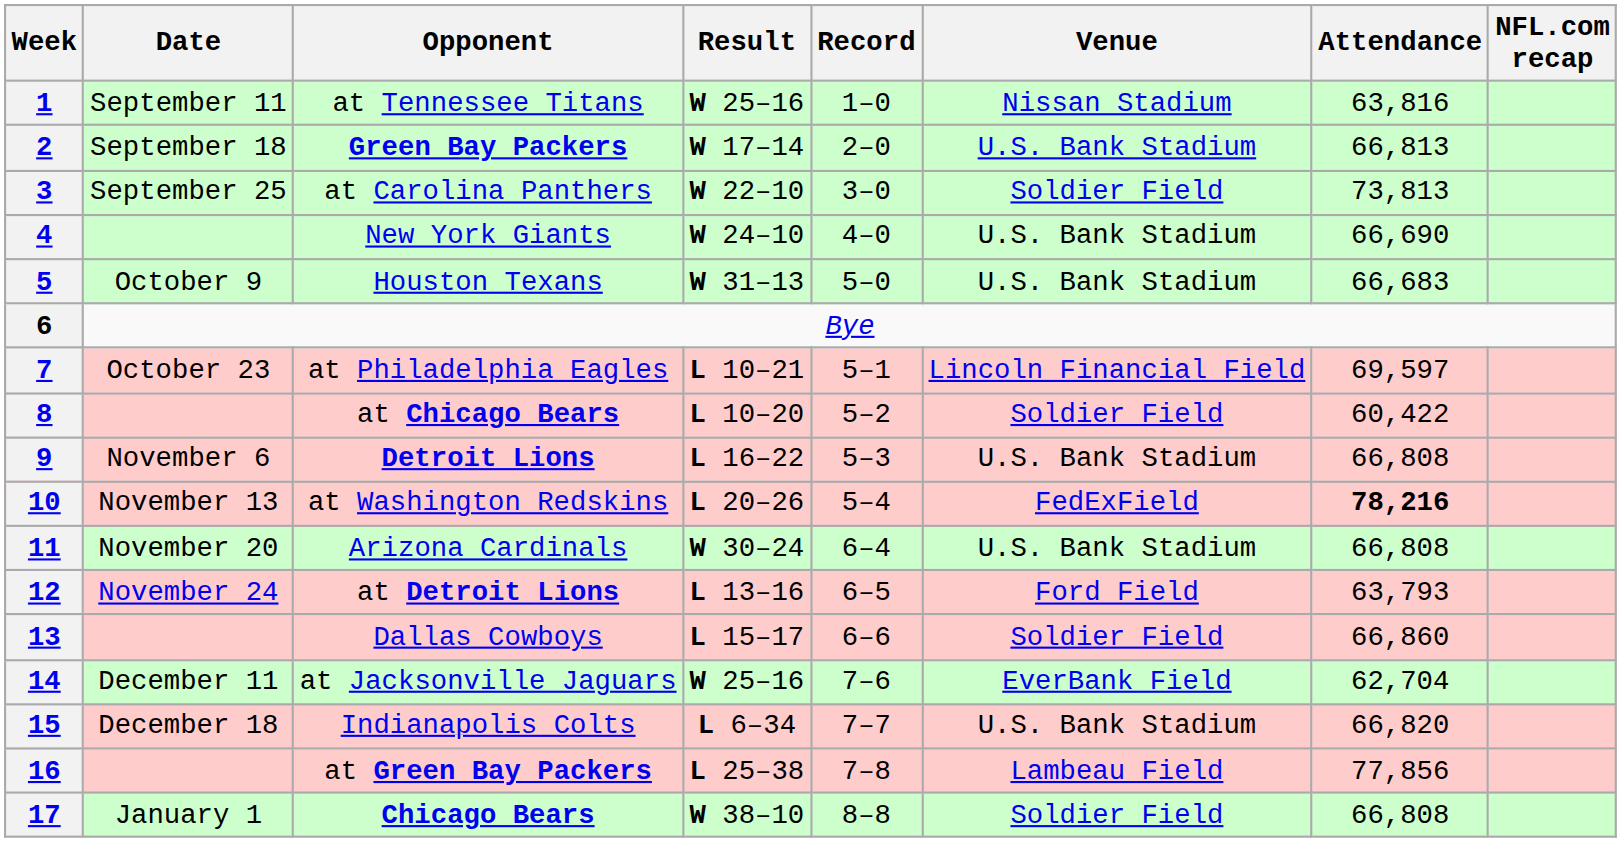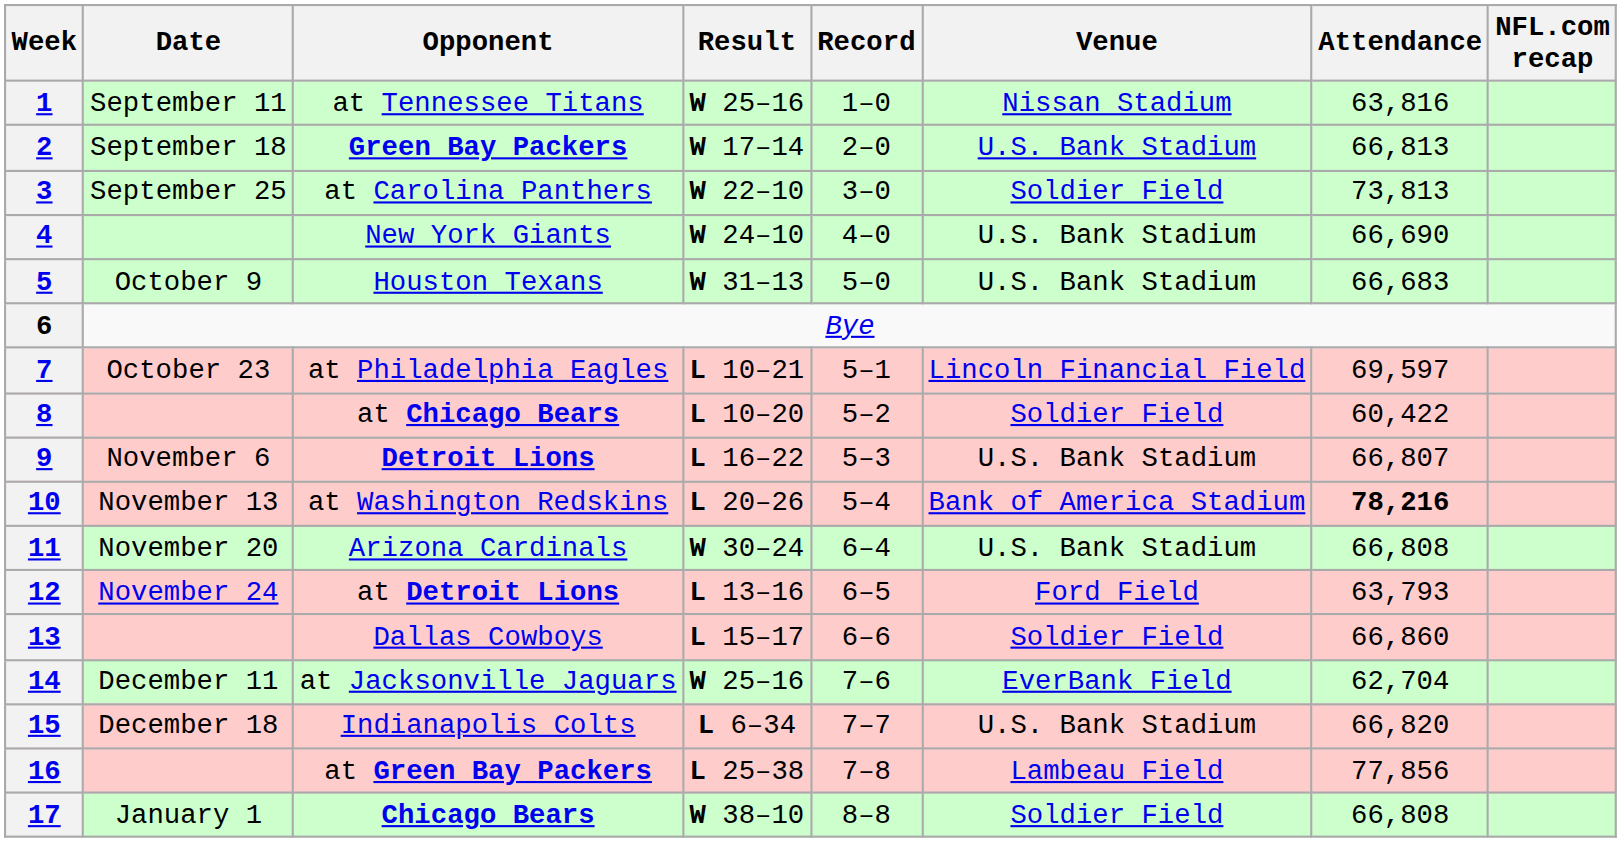(1400, 459) 66,808 -> (1400, 459) 66,807
(1117, 504) FedExField -> (1117, 504) Bank of America Stadium
